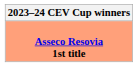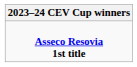(69, 47) lightsalmon background -> (69, 47) no background
